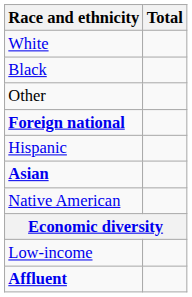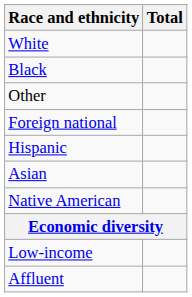(67, 122) bold -> (63, 122) normal
(28, 174) bold -> (28, 174) normal
(38, 278) bold -> (36, 278) normal
